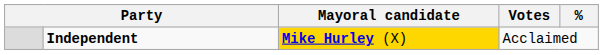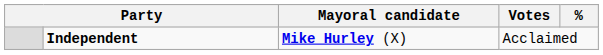(345, 39) gold background -> (345, 39) no background
